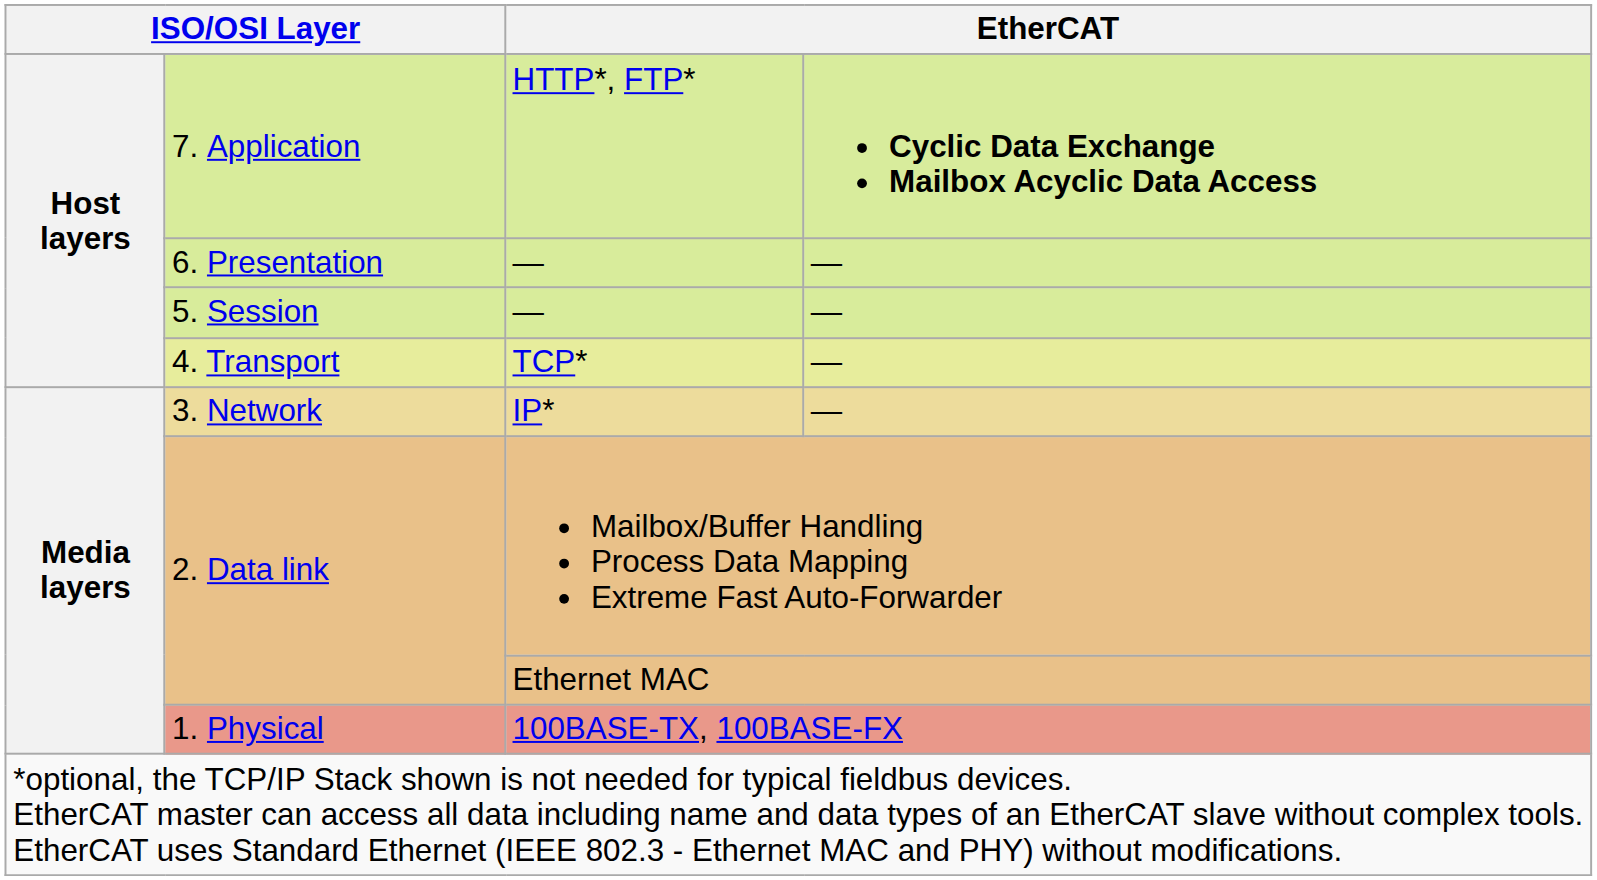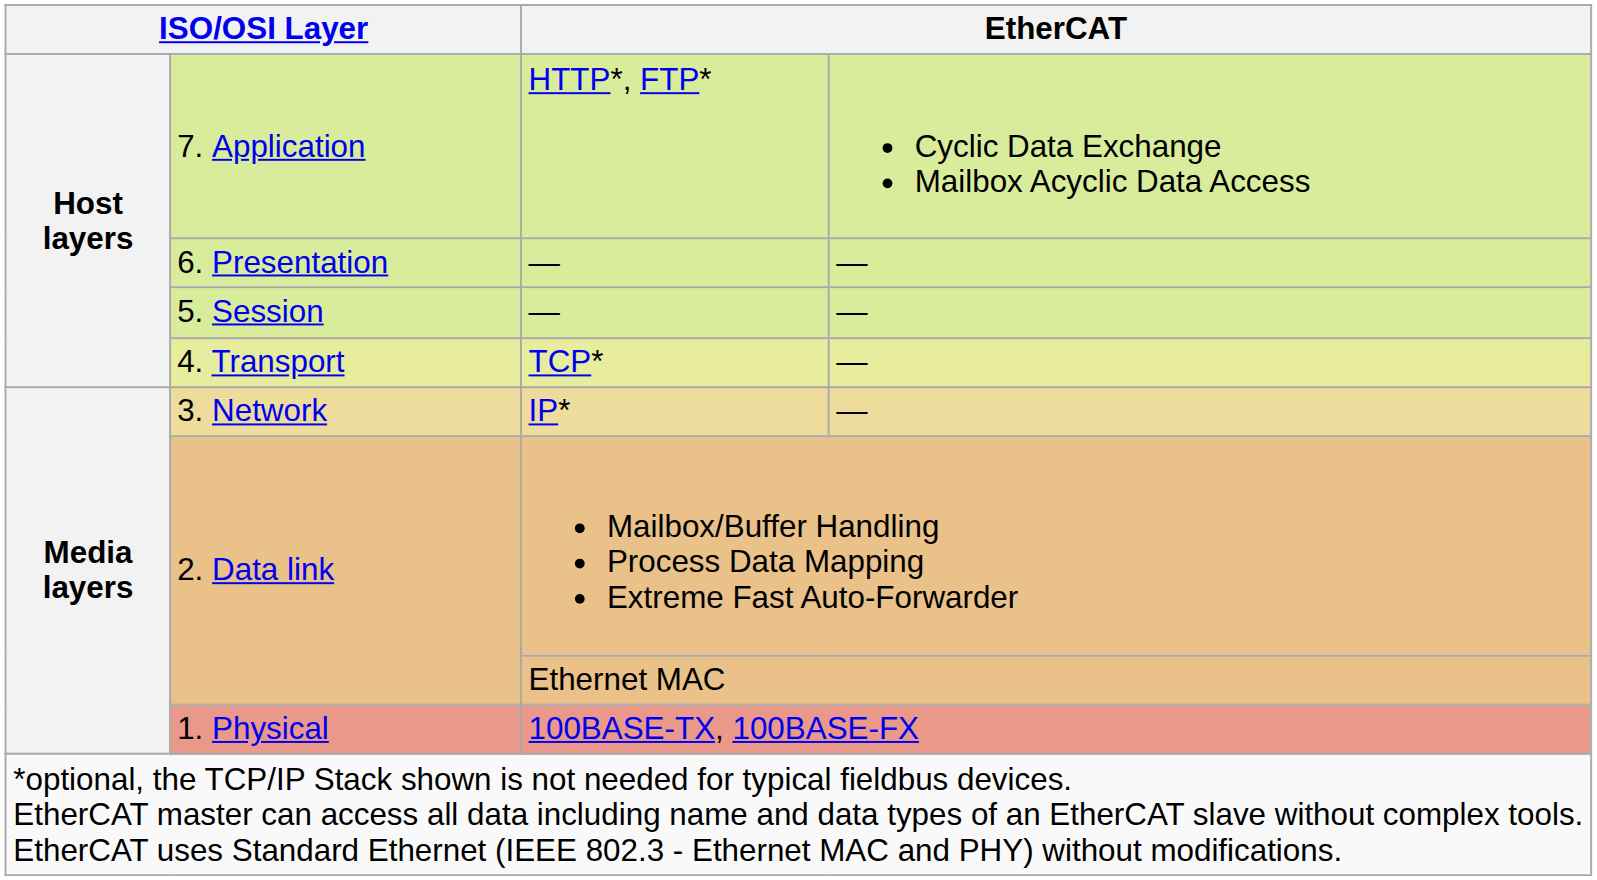(1197, 164) bold -> (1210, 164) normal
